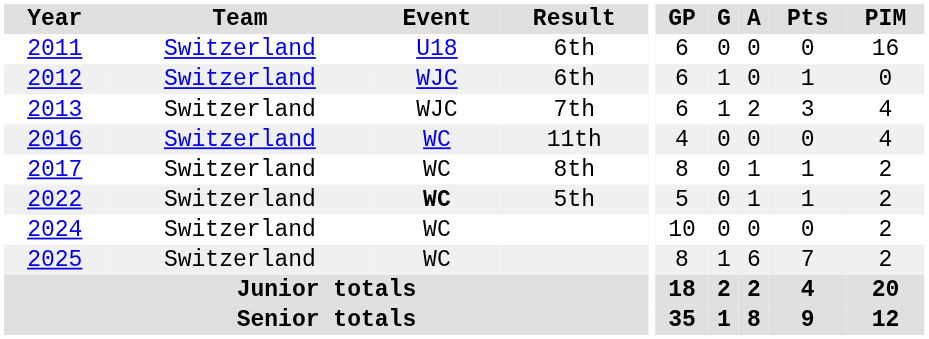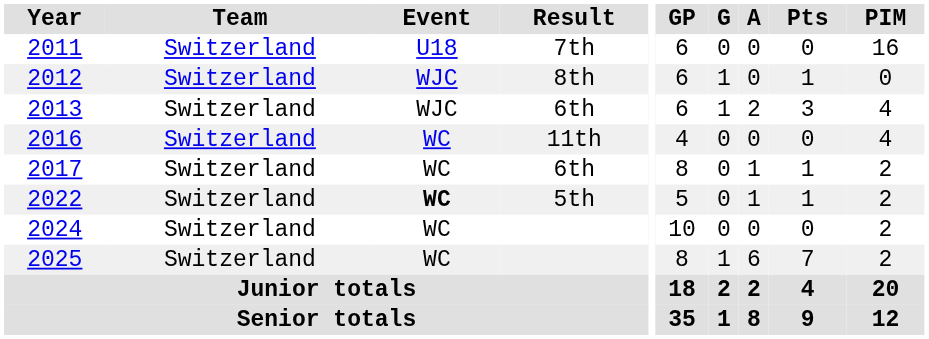(574, 49) 6th -> (574, 49) 7th
(574, 79) 6th -> (574, 79) 8th
(574, 109) 7th -> (574, 109) 6th
(574, 169) 8th -> (574, 169) 6th
